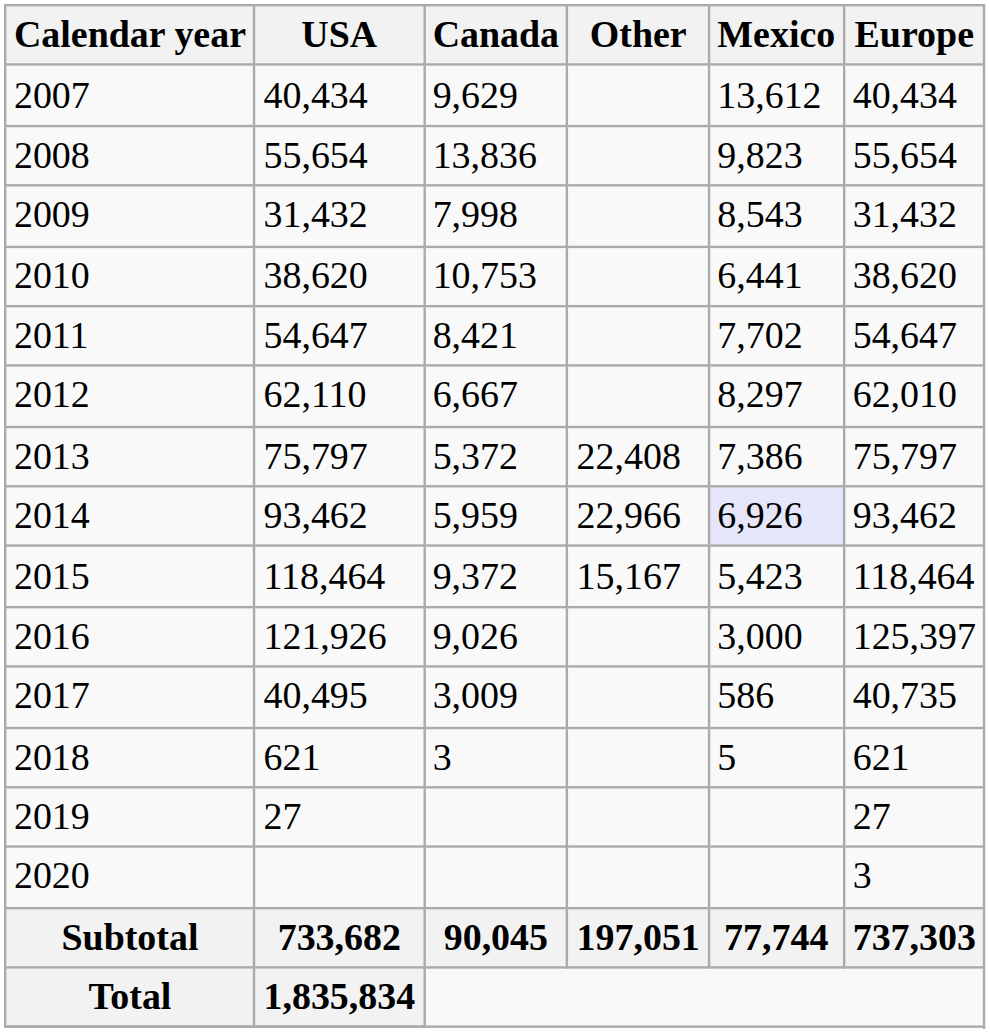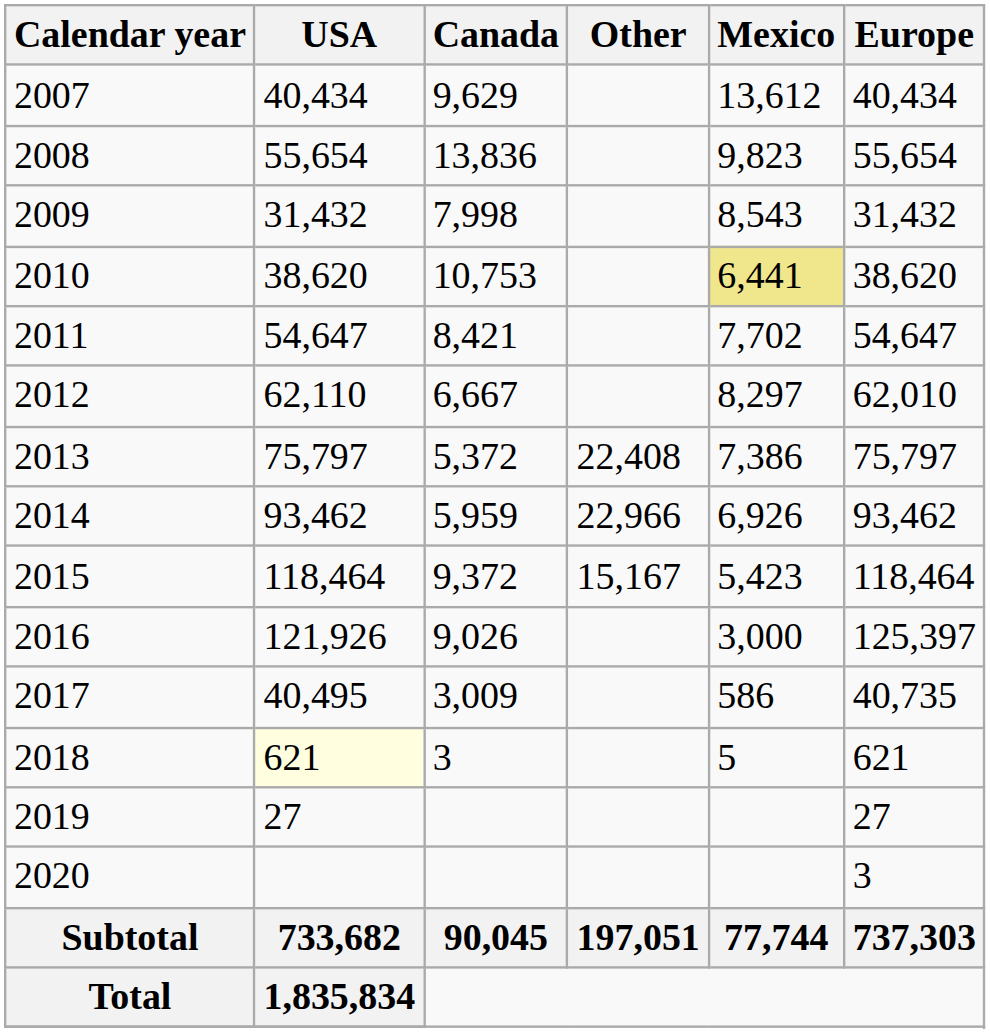(760, 275) no background -> (760, 275) khaki background
(760, 515) lavender background -> (760, 515) no background
(292, 756) no background -> (292, 756) lightyellow background
